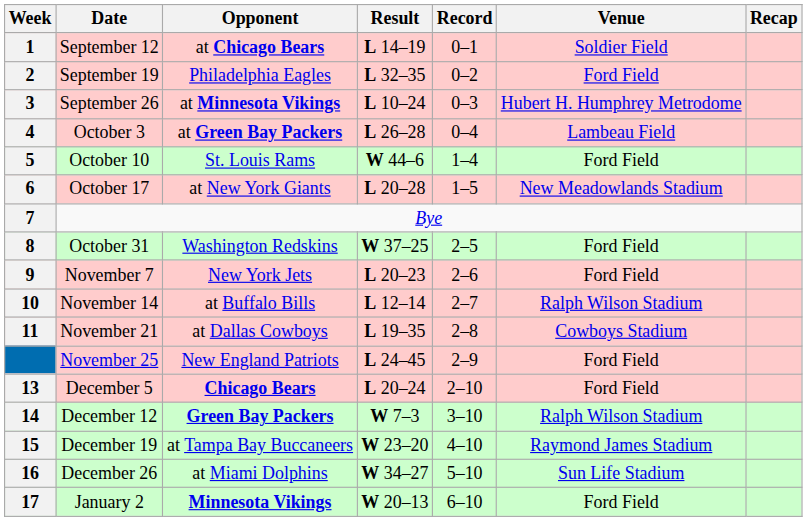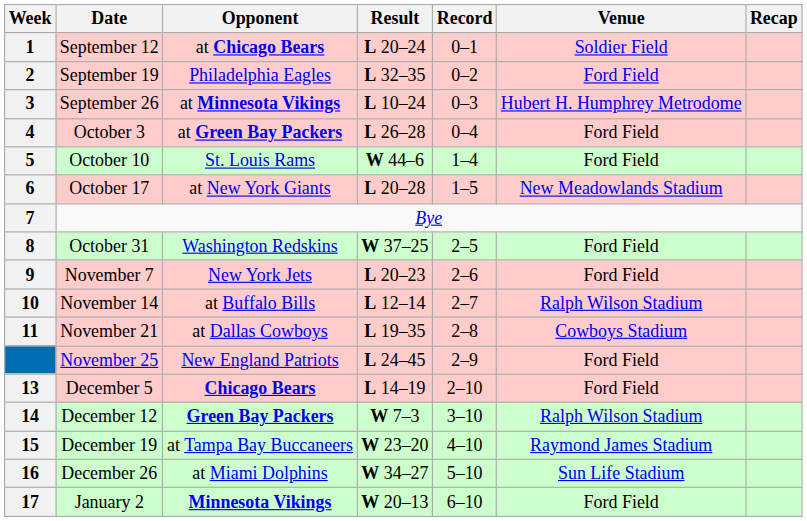(395, 47) L 14–19 -> (395, 47) L 20–24
(621, 132) Lambeau Field -> (621, 132) Ford Field
(395, 388) L 20–24 -> (395, 388) L 14–19
